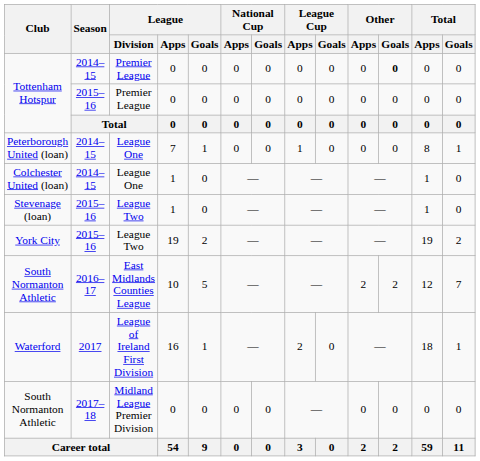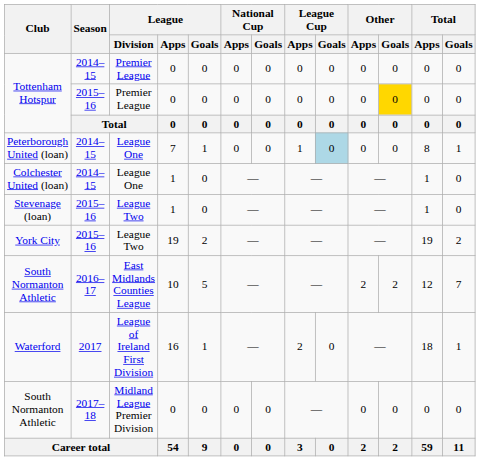(395, 68) bold -> (395, 68) normal
(395, 99) no background -> (395, 99) gold background
(332, 148) no background -> (332, 148) lightblue background
